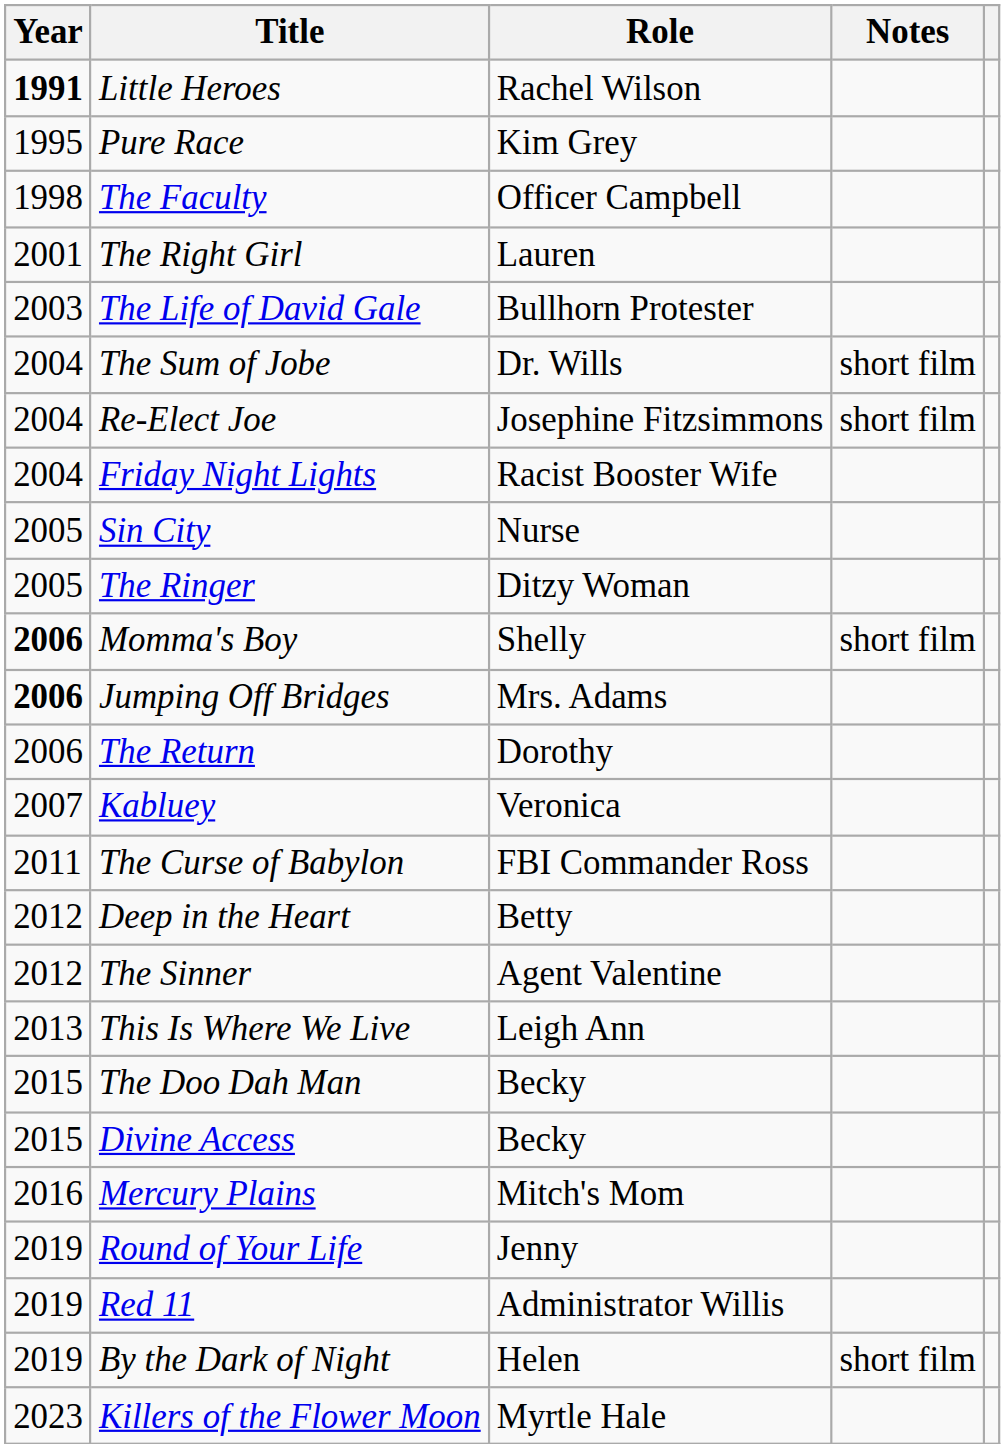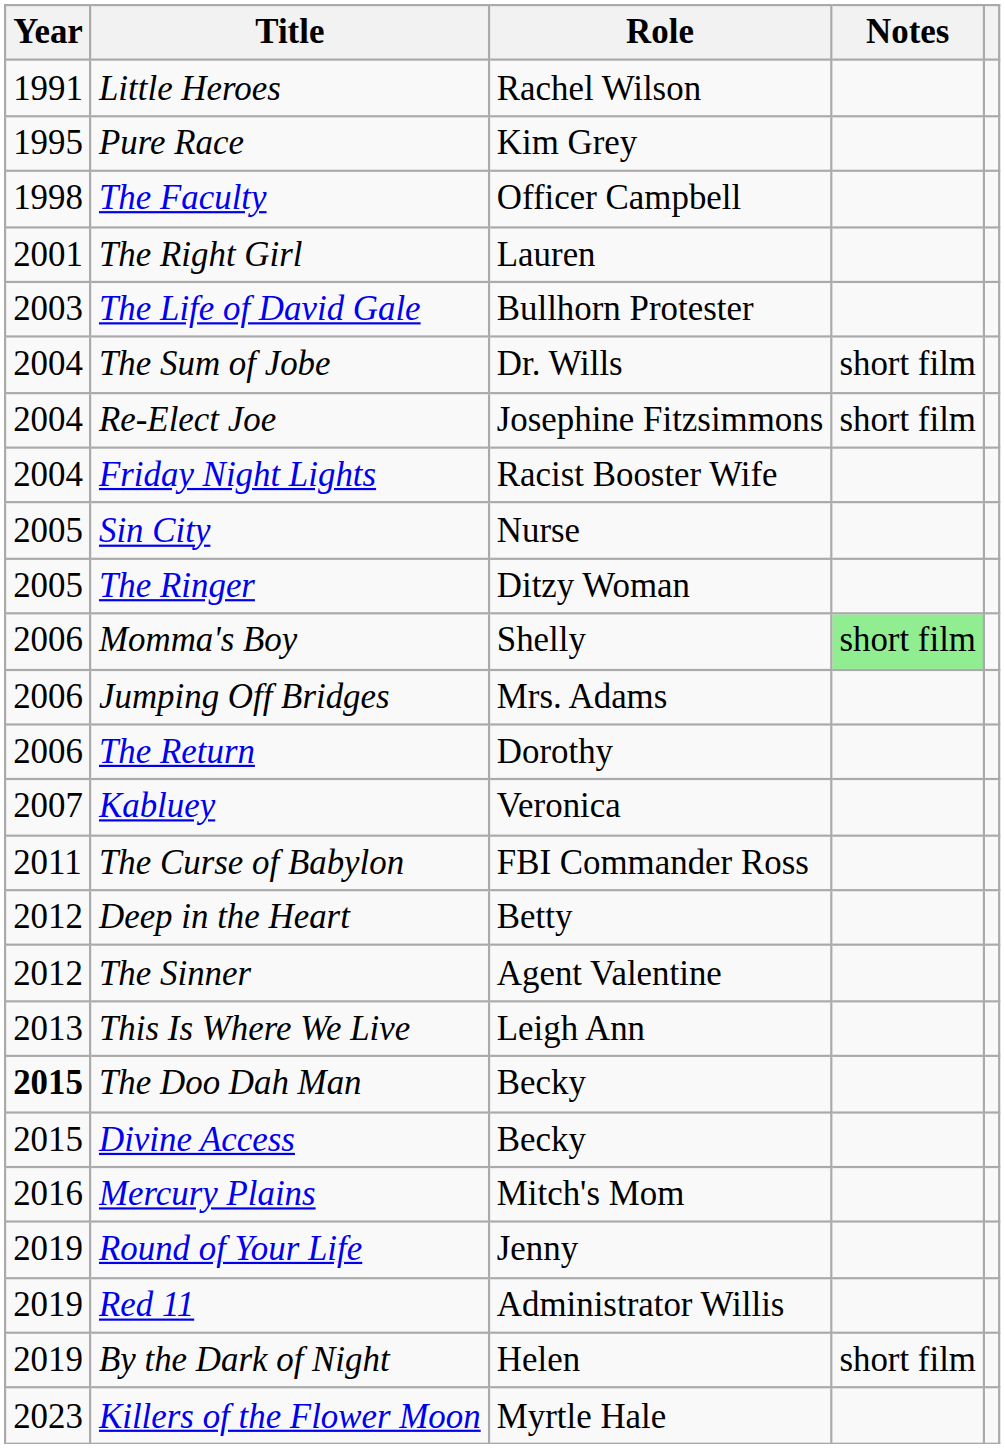(48, 87) bold -> (48, 87) normal
(48, 640) bold -> (48, 640) normal
(908, 640) no background -> (908, 640) lightgreen background
(48, 695) bold -> (48, 695) normal
(48, 1083) normal -> (48, 1083) bold
